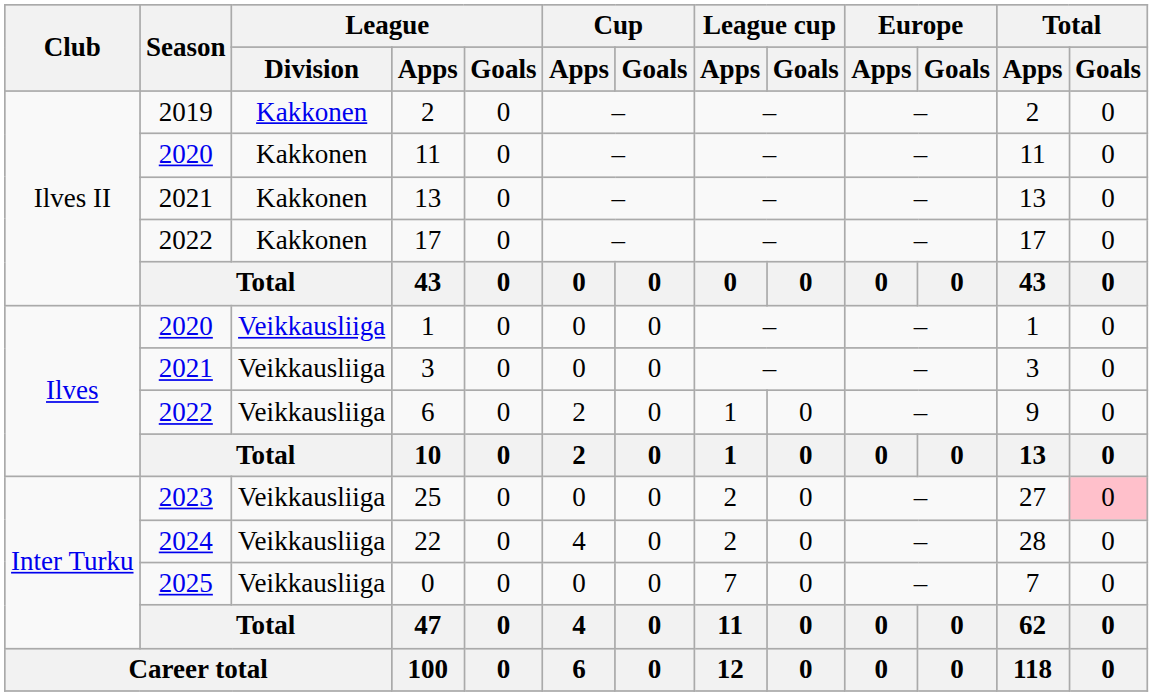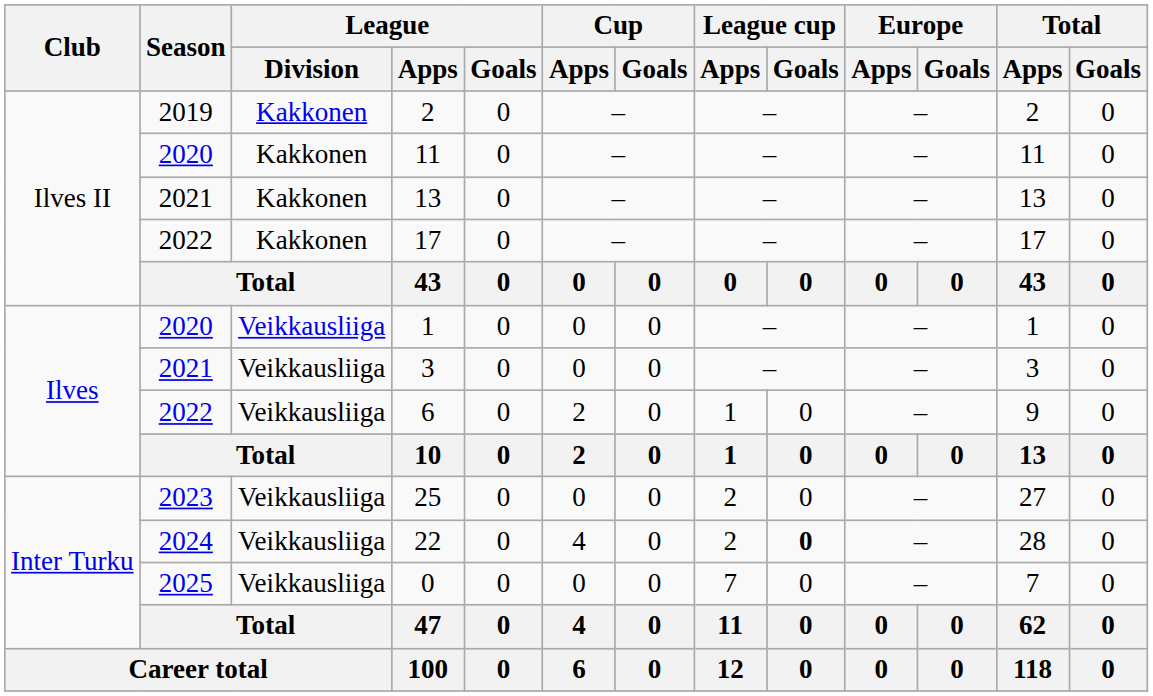(1108, 497) pink background -> (1108, 497) no background
(806, 540) normal -> (806, 540) bold
